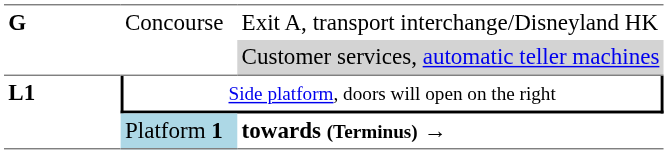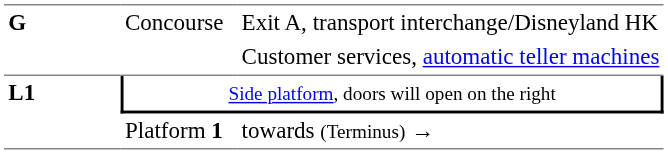(450, 57) lightgrey background -> (450, 57) no background
(174, 130) lightblue background -> (174, 130) no background
(344, 130) bold -> (338, 130) normal
